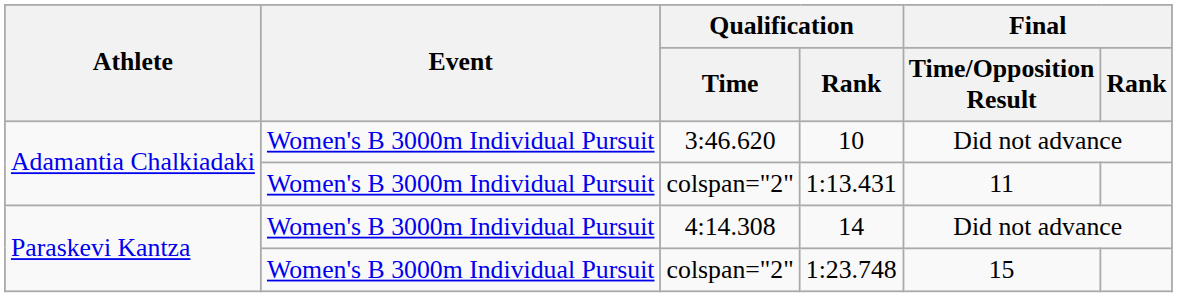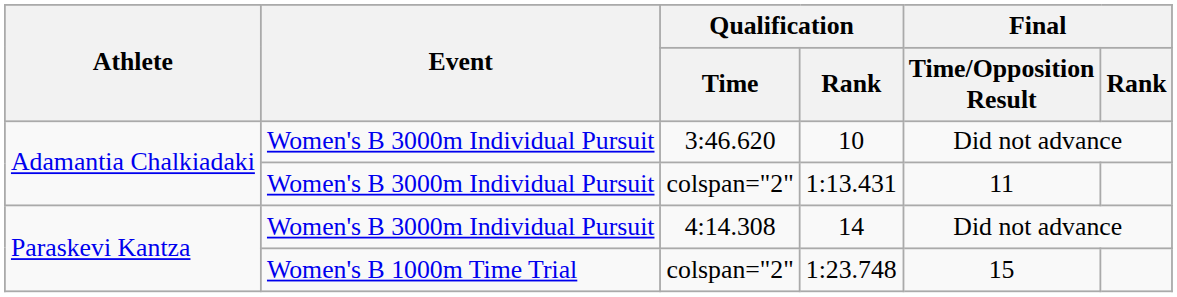(461, 269) Women's B 3000m Individual Pursuit -> (422, 269) Women's B 1000m Time Trial
